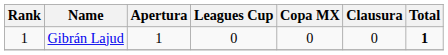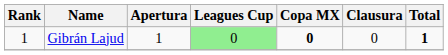(234, 38) no background -> (234, 38) lightgreen background
(310, 38) normal -> (310, 38) bold
